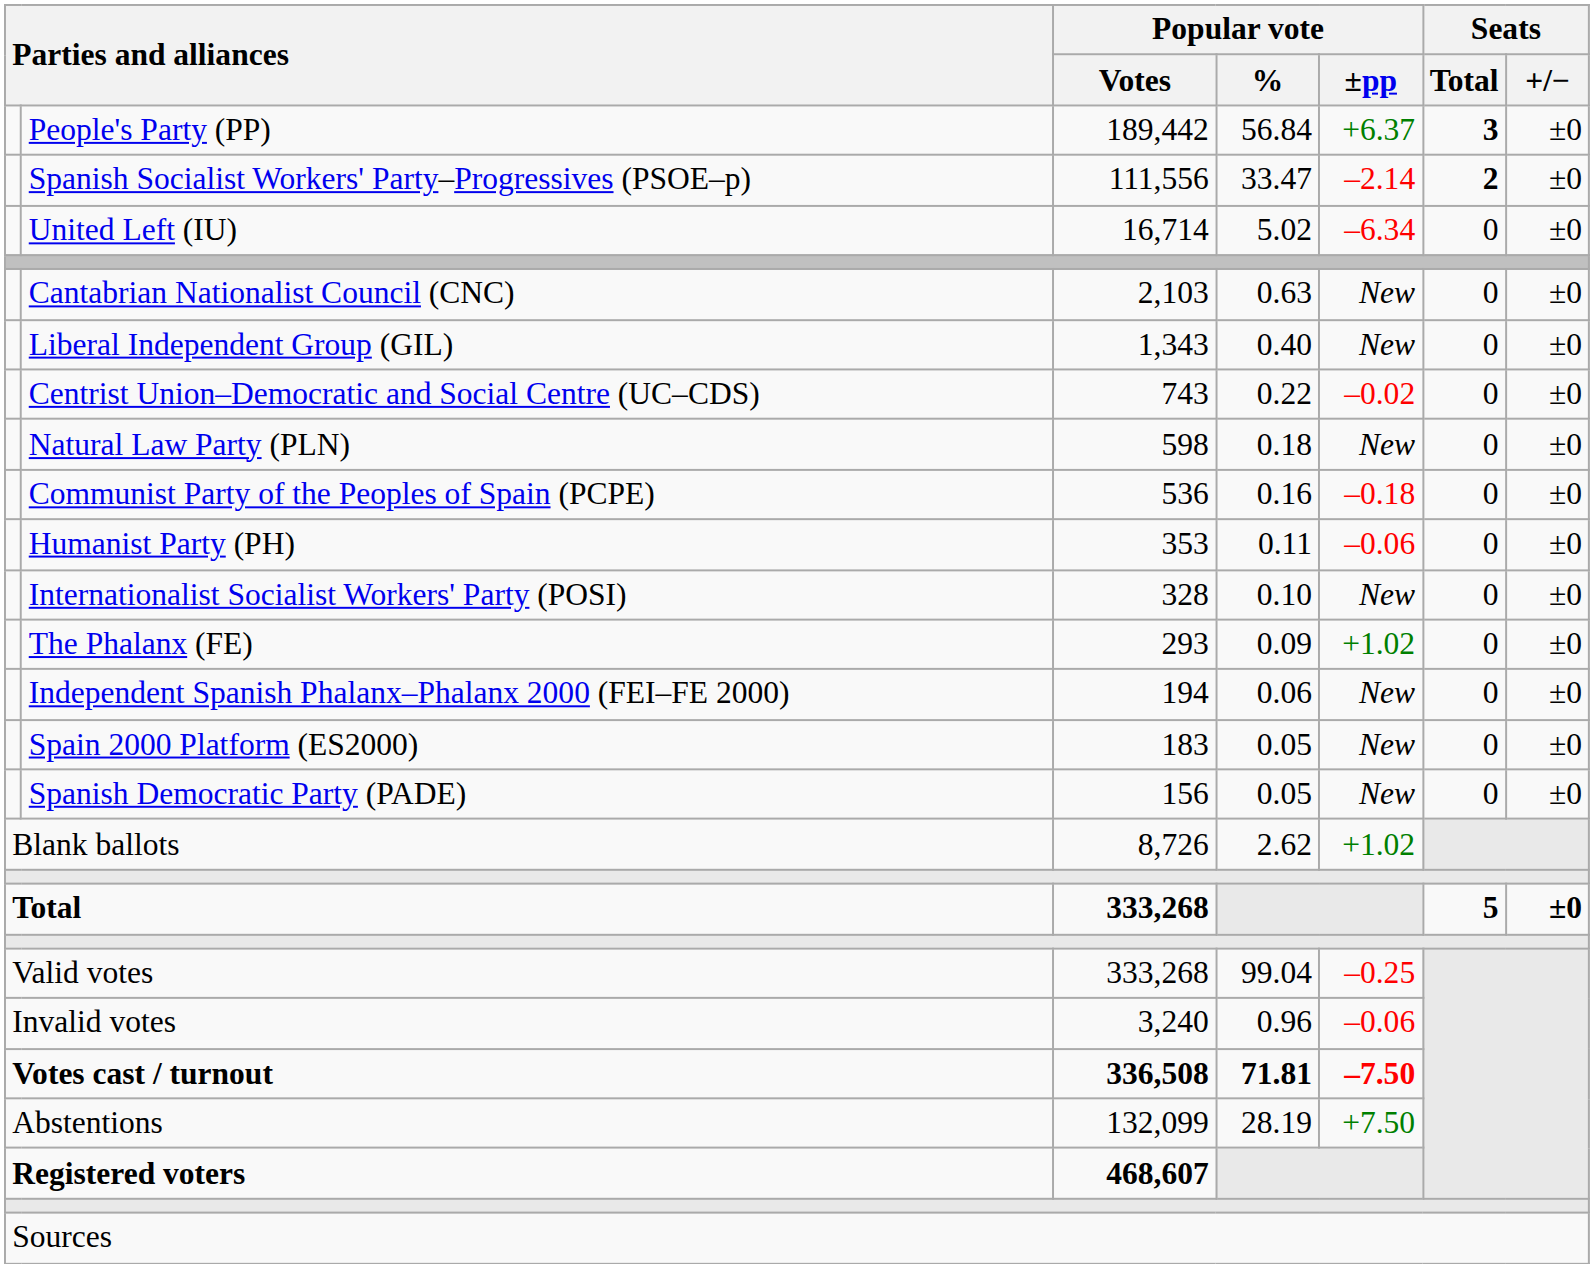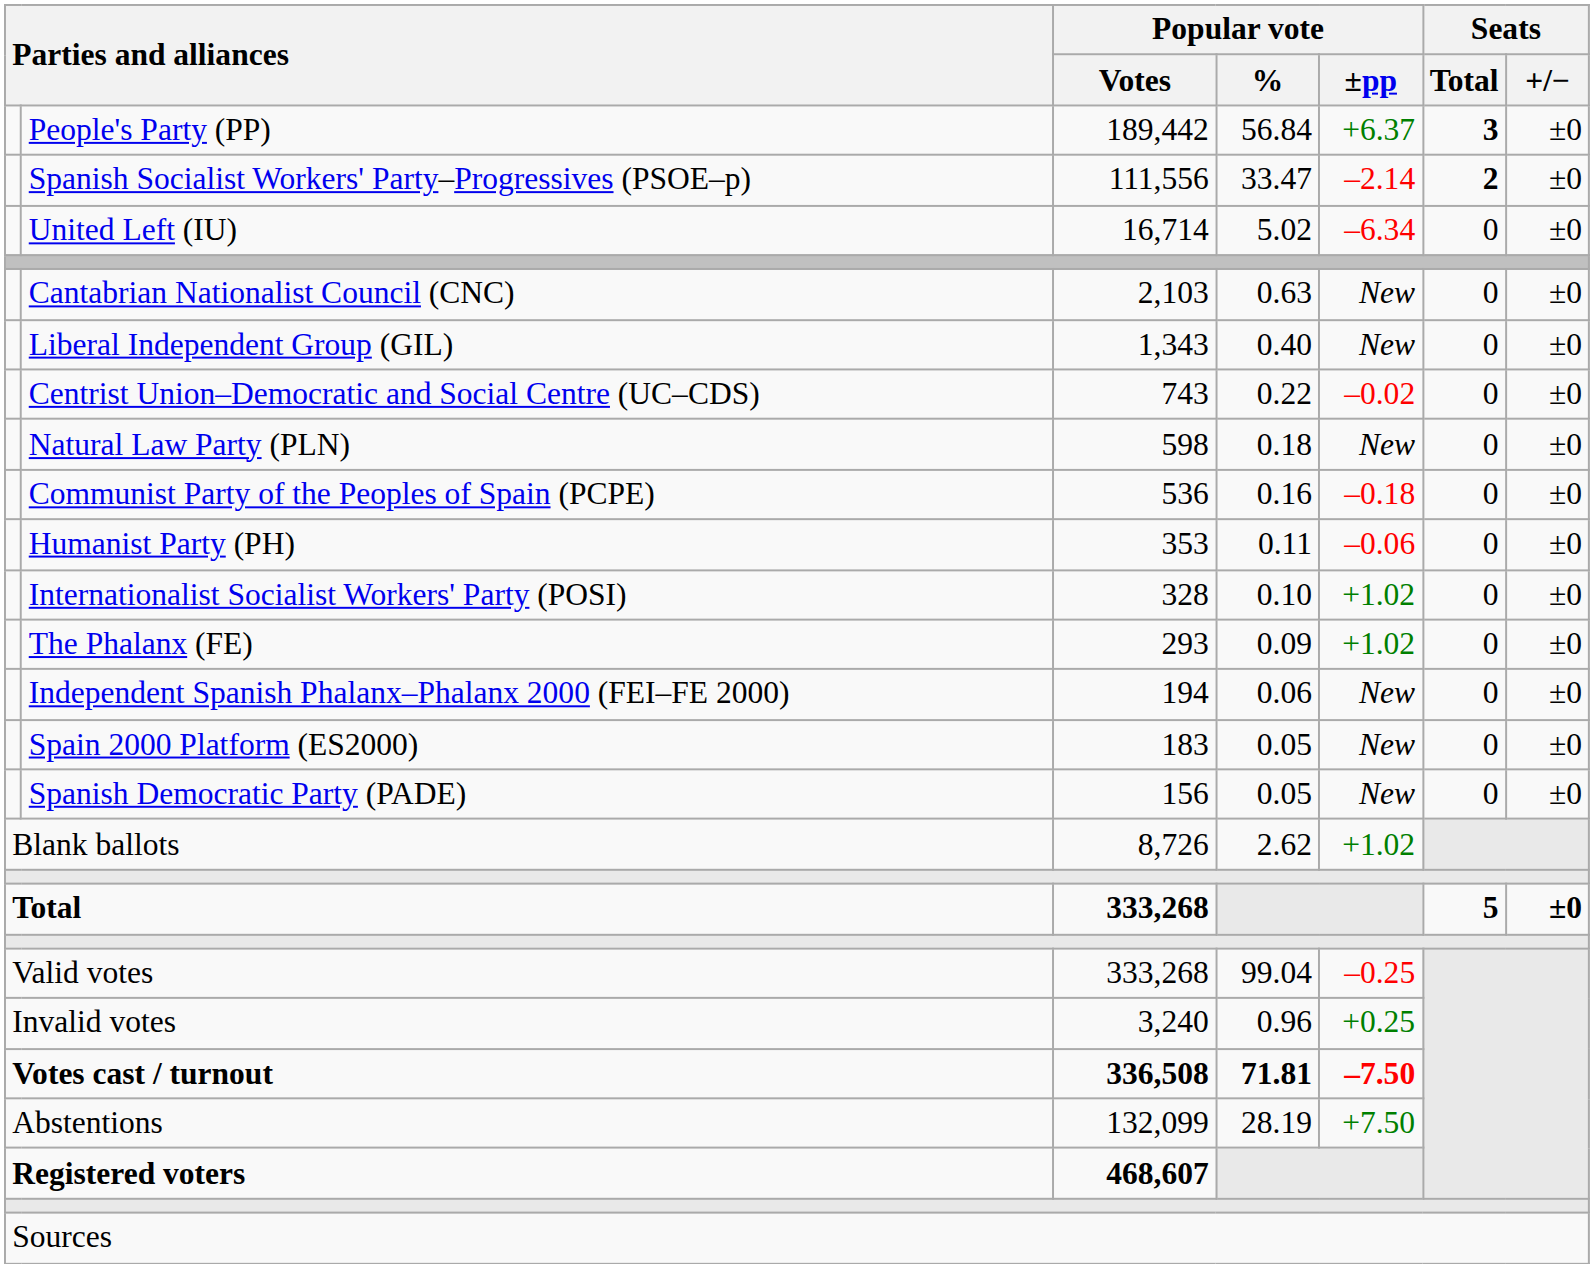(1387, 593) New -> (1379, 593) +1.02
(1380, 1022) –0.06 -> (1379, 1022) +0.25
